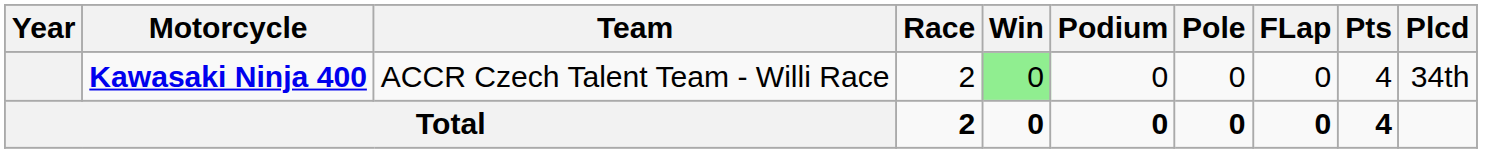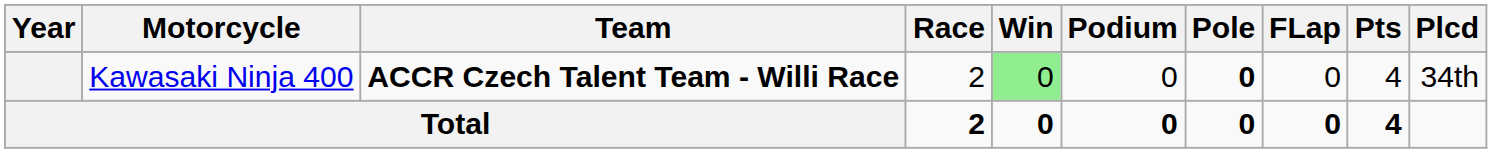(228, 76) bold -> (221, 76) normal
(635, 76) normal -> (633, 76) bold
(1237, 76) normal -> (1247, 76) bold
